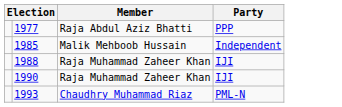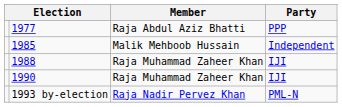- row: (26, 94)
+ row: (60, 94)
